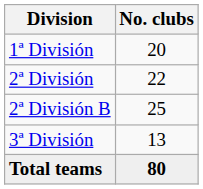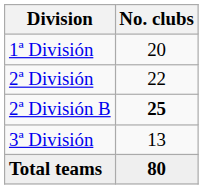(157, 109) normal -> (157, 109) bold
